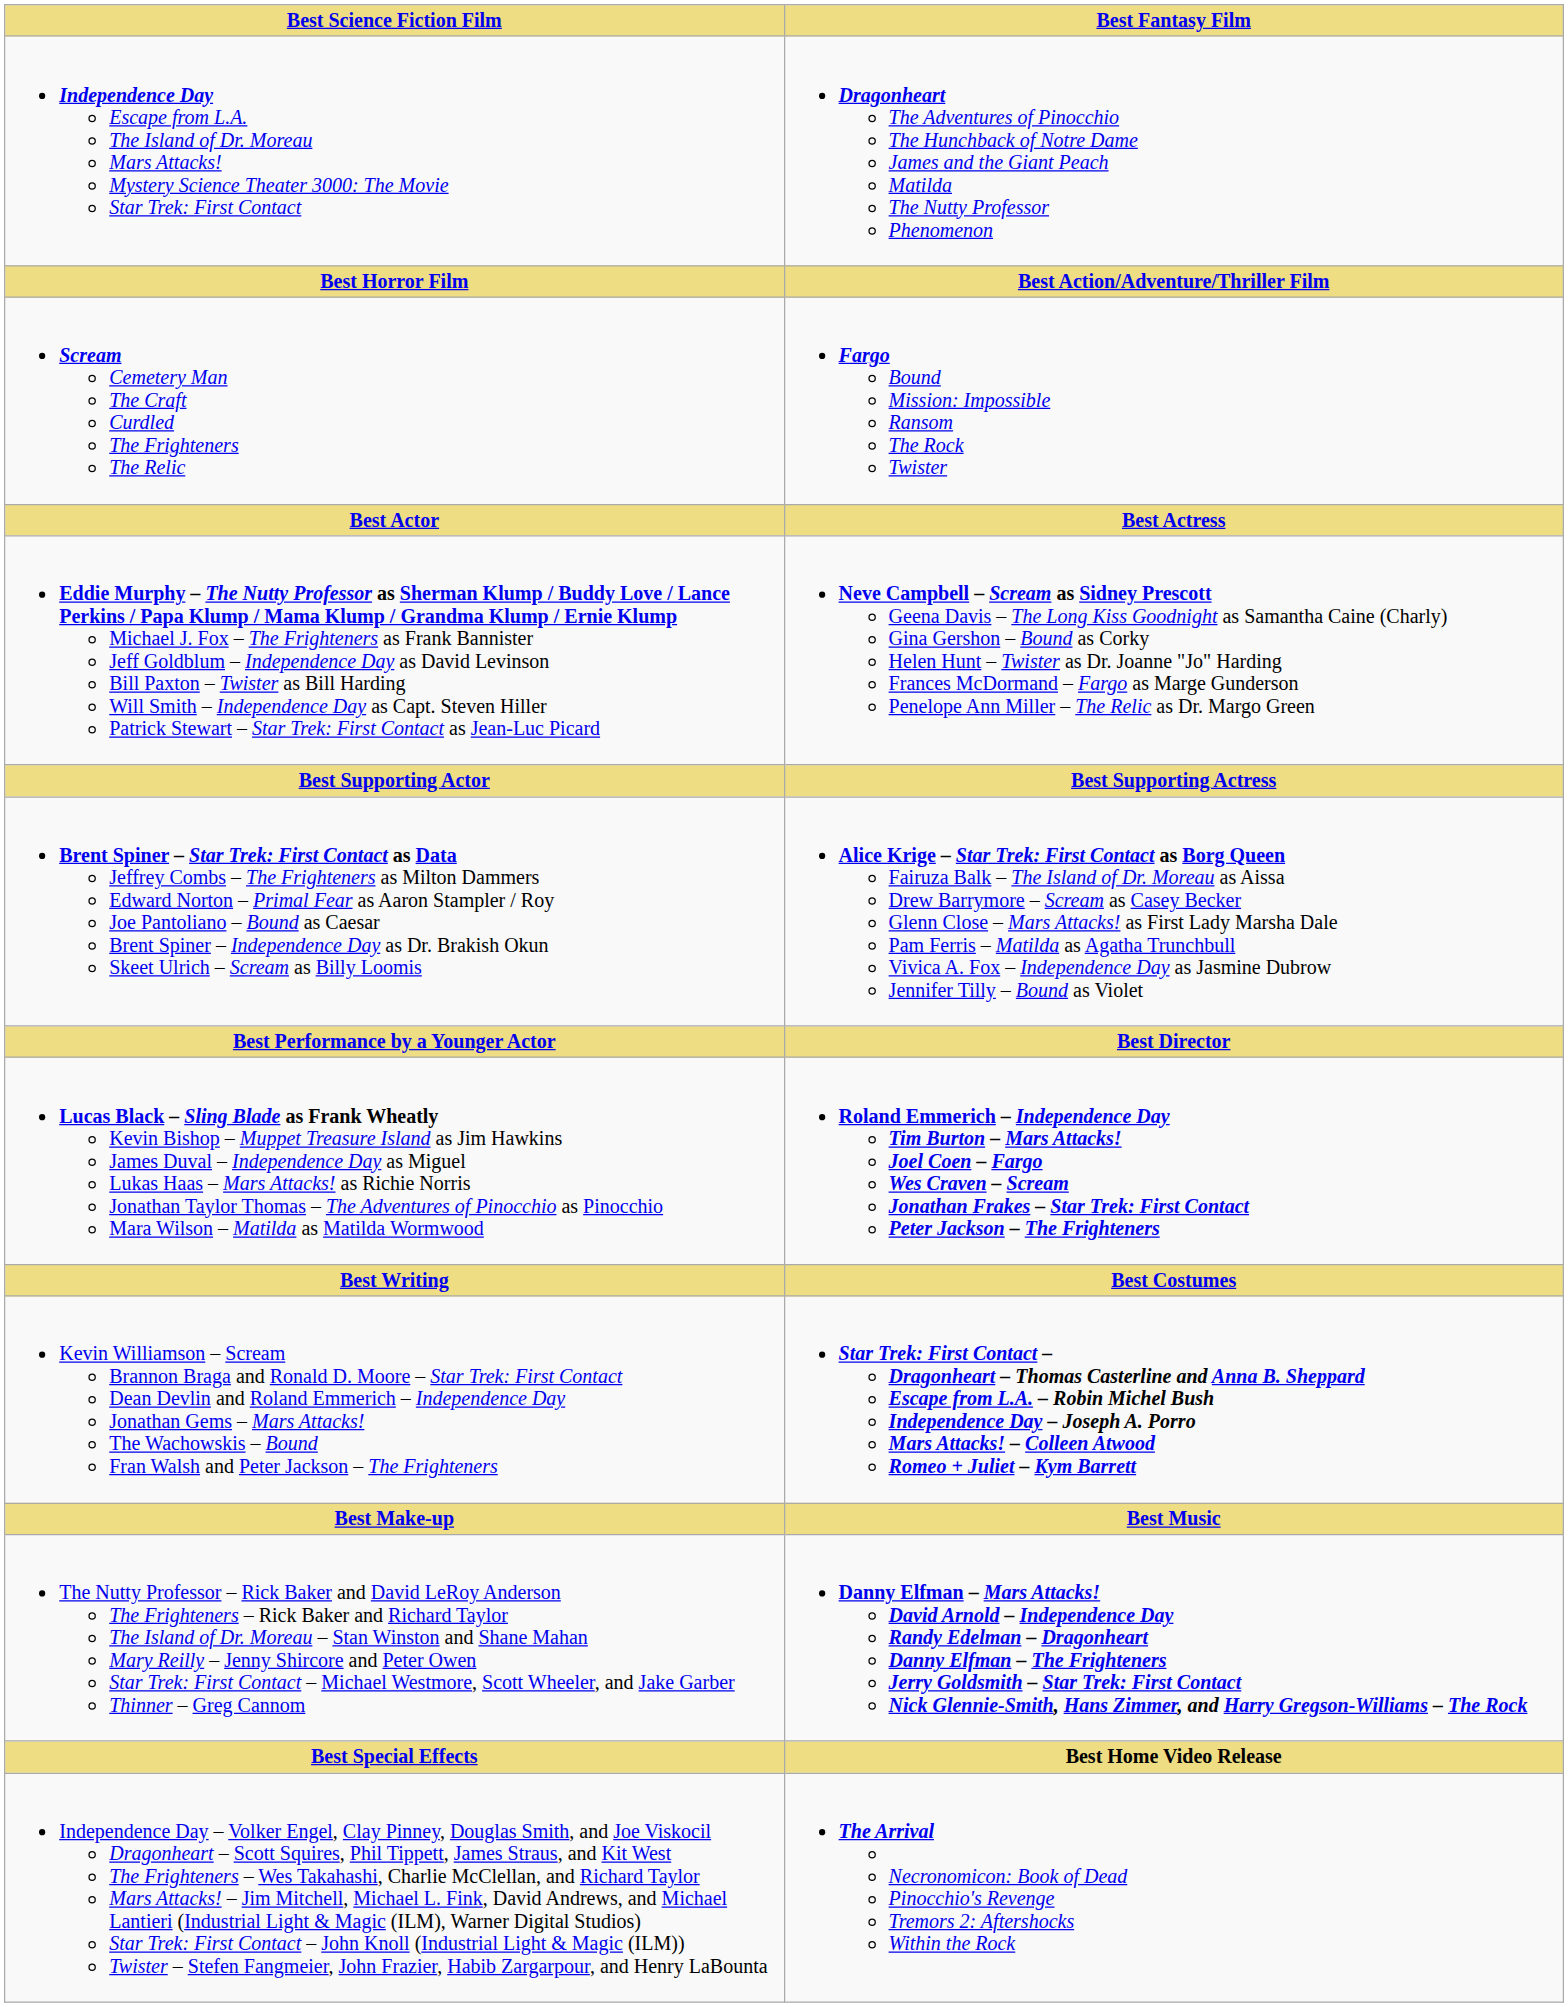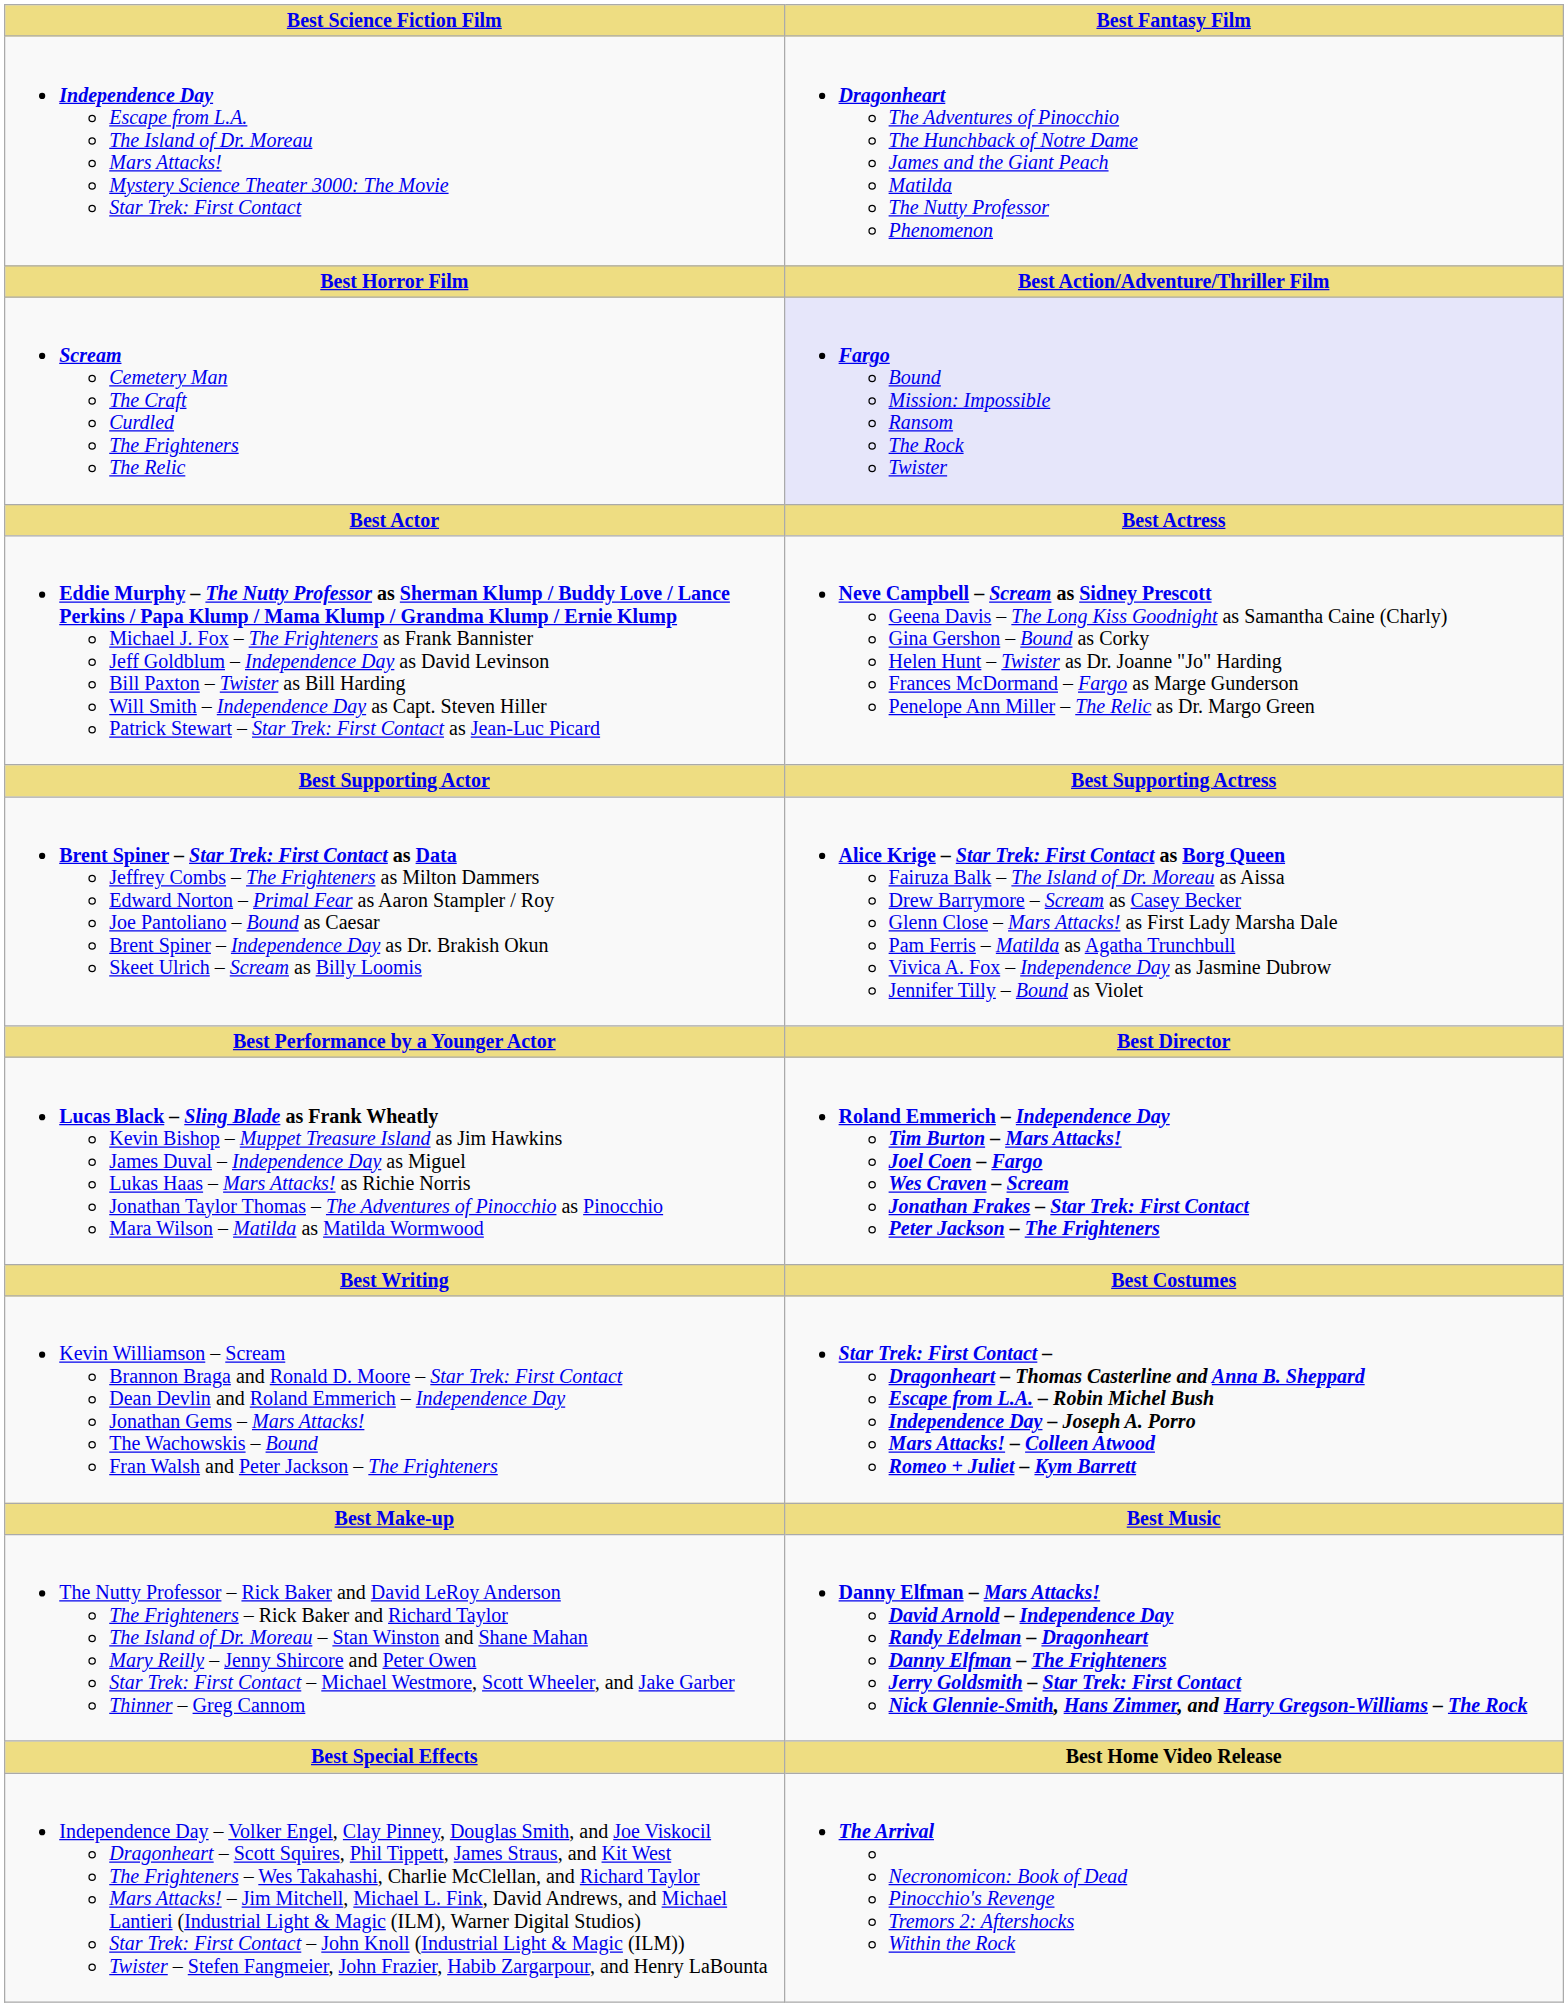(1174, 412) no background -> (1174, 412) lavender background
